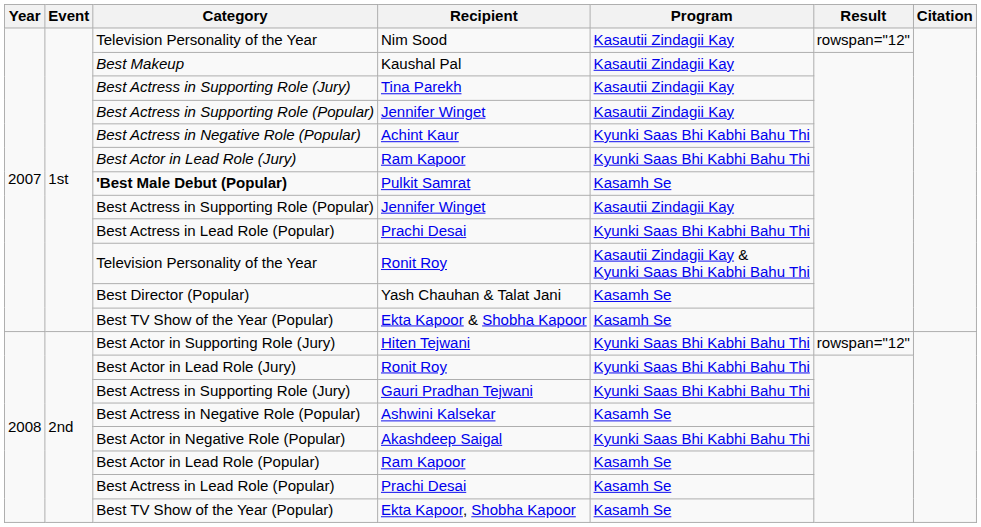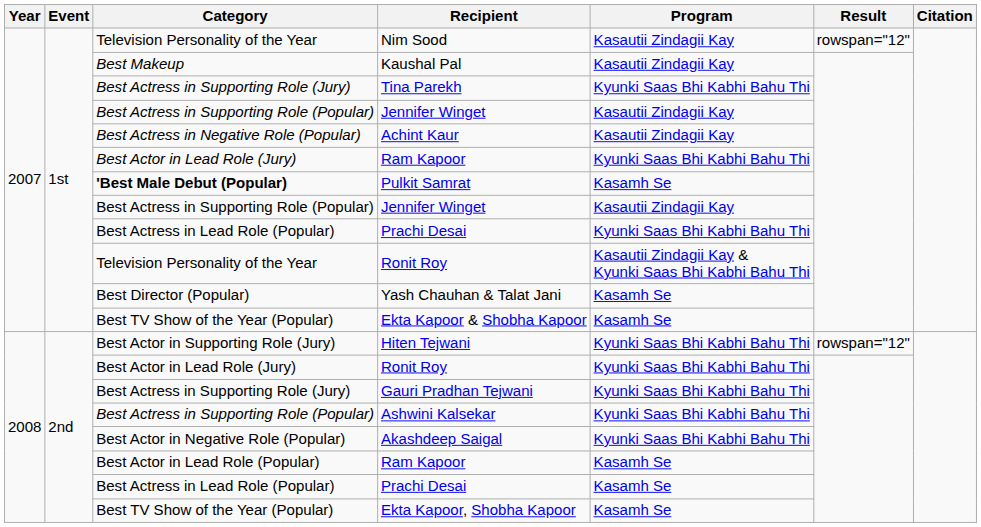(664, 87) Kasautii Zindagii Kay -> (702, 87) Kyunki Saas Bhi Kabhi Bahu Thi
(702, 135) Kyunki Saas Bhi Kabhi Bahu Thi -> (664, 135) Kasautii Zindagii Kay
(228, 414) Best Actress in Negative Role (Popular) -> (235, 414) Best Actress in Supporting Role (Popular)
(632, 414) Kasamh Se -> (702, 414) Kyunki Saas Bhi Kabhi Bahu Thi
